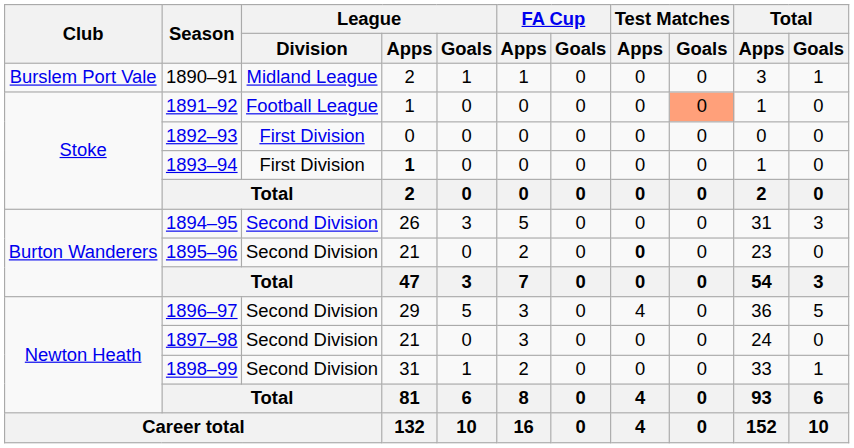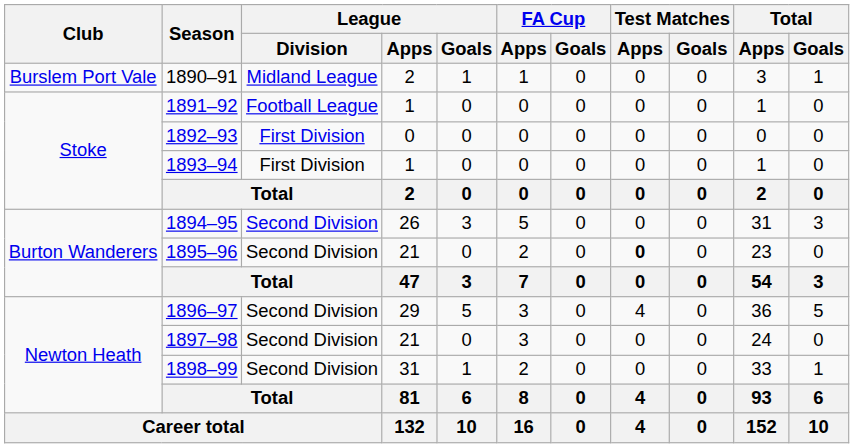(702, 106) lightsalmon background -> (702, 106) no background
(410, 164) bold -> (410, 164) normal
